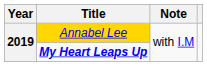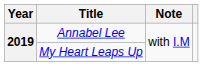(93, 33) gold background -> (91, 33) no background
(93, 52) bold -> (91, 52) normal
